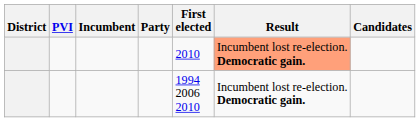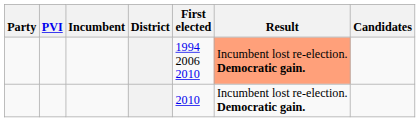columns swapped: (27, 27) <-> (155, 27)
(188, 53) 2010 -> (188, 60) 1994 2006 2010
(188, 93) 1994 2006 2010 -> (188, 100) 2010
